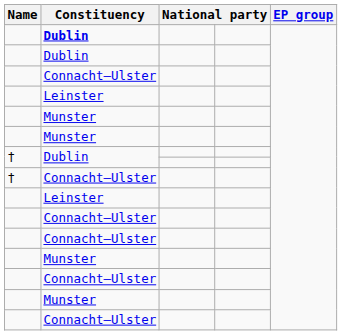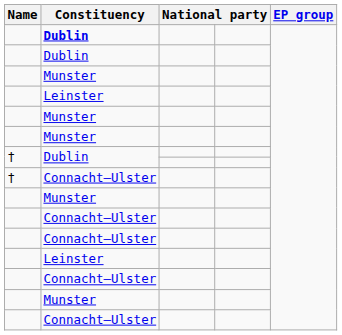(100, 76) Connacht–Ulster -> (70, 76) Munster
(74, 198) Leinster -> (70, 198) Munster
(70, 259) Munster -> (74, 259) Leinster
